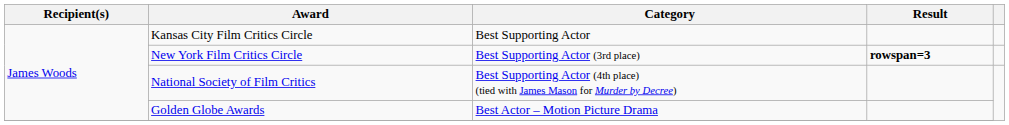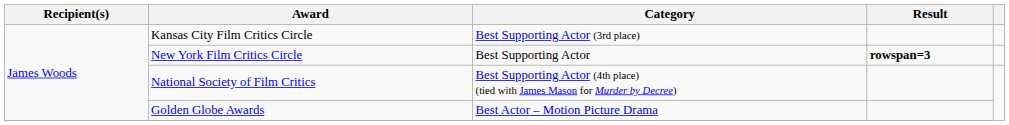(533, 34) Best Supporting Actor -> (558, 34) Best Supporting Actor (3rd place)
(558, 55) Best Supporting Actor (3rd place) -> (533, 55) Best Supporting Actor
